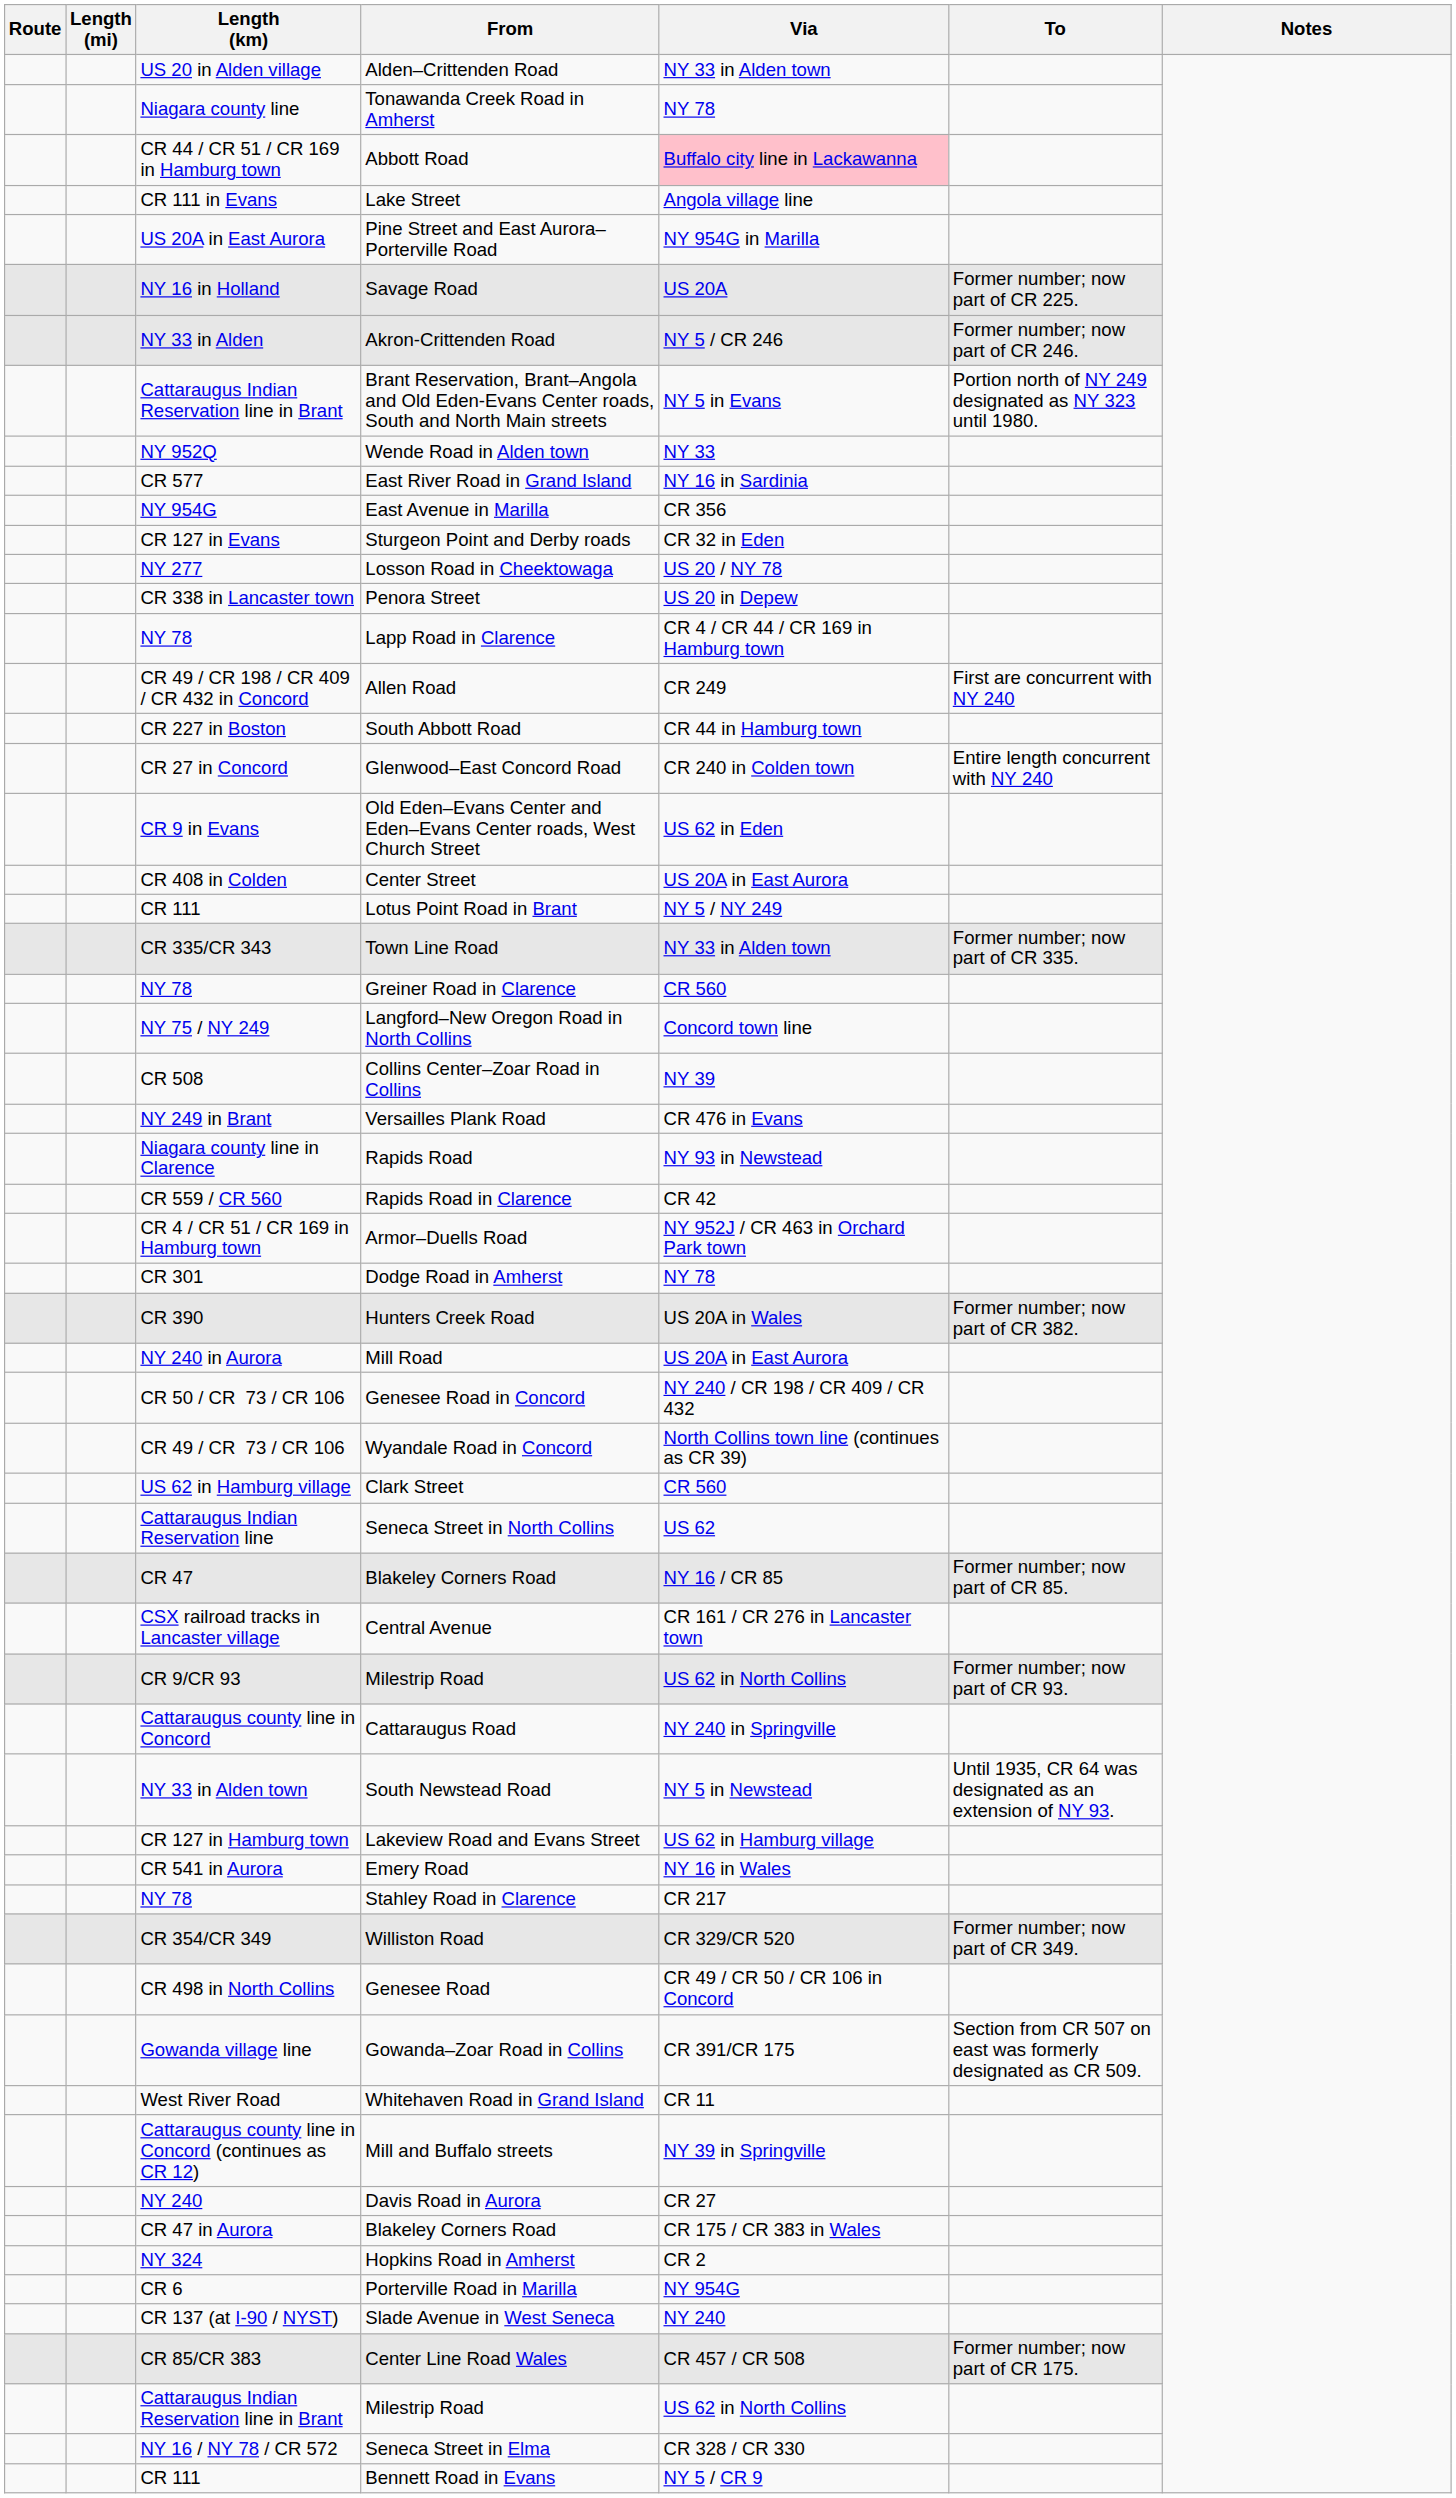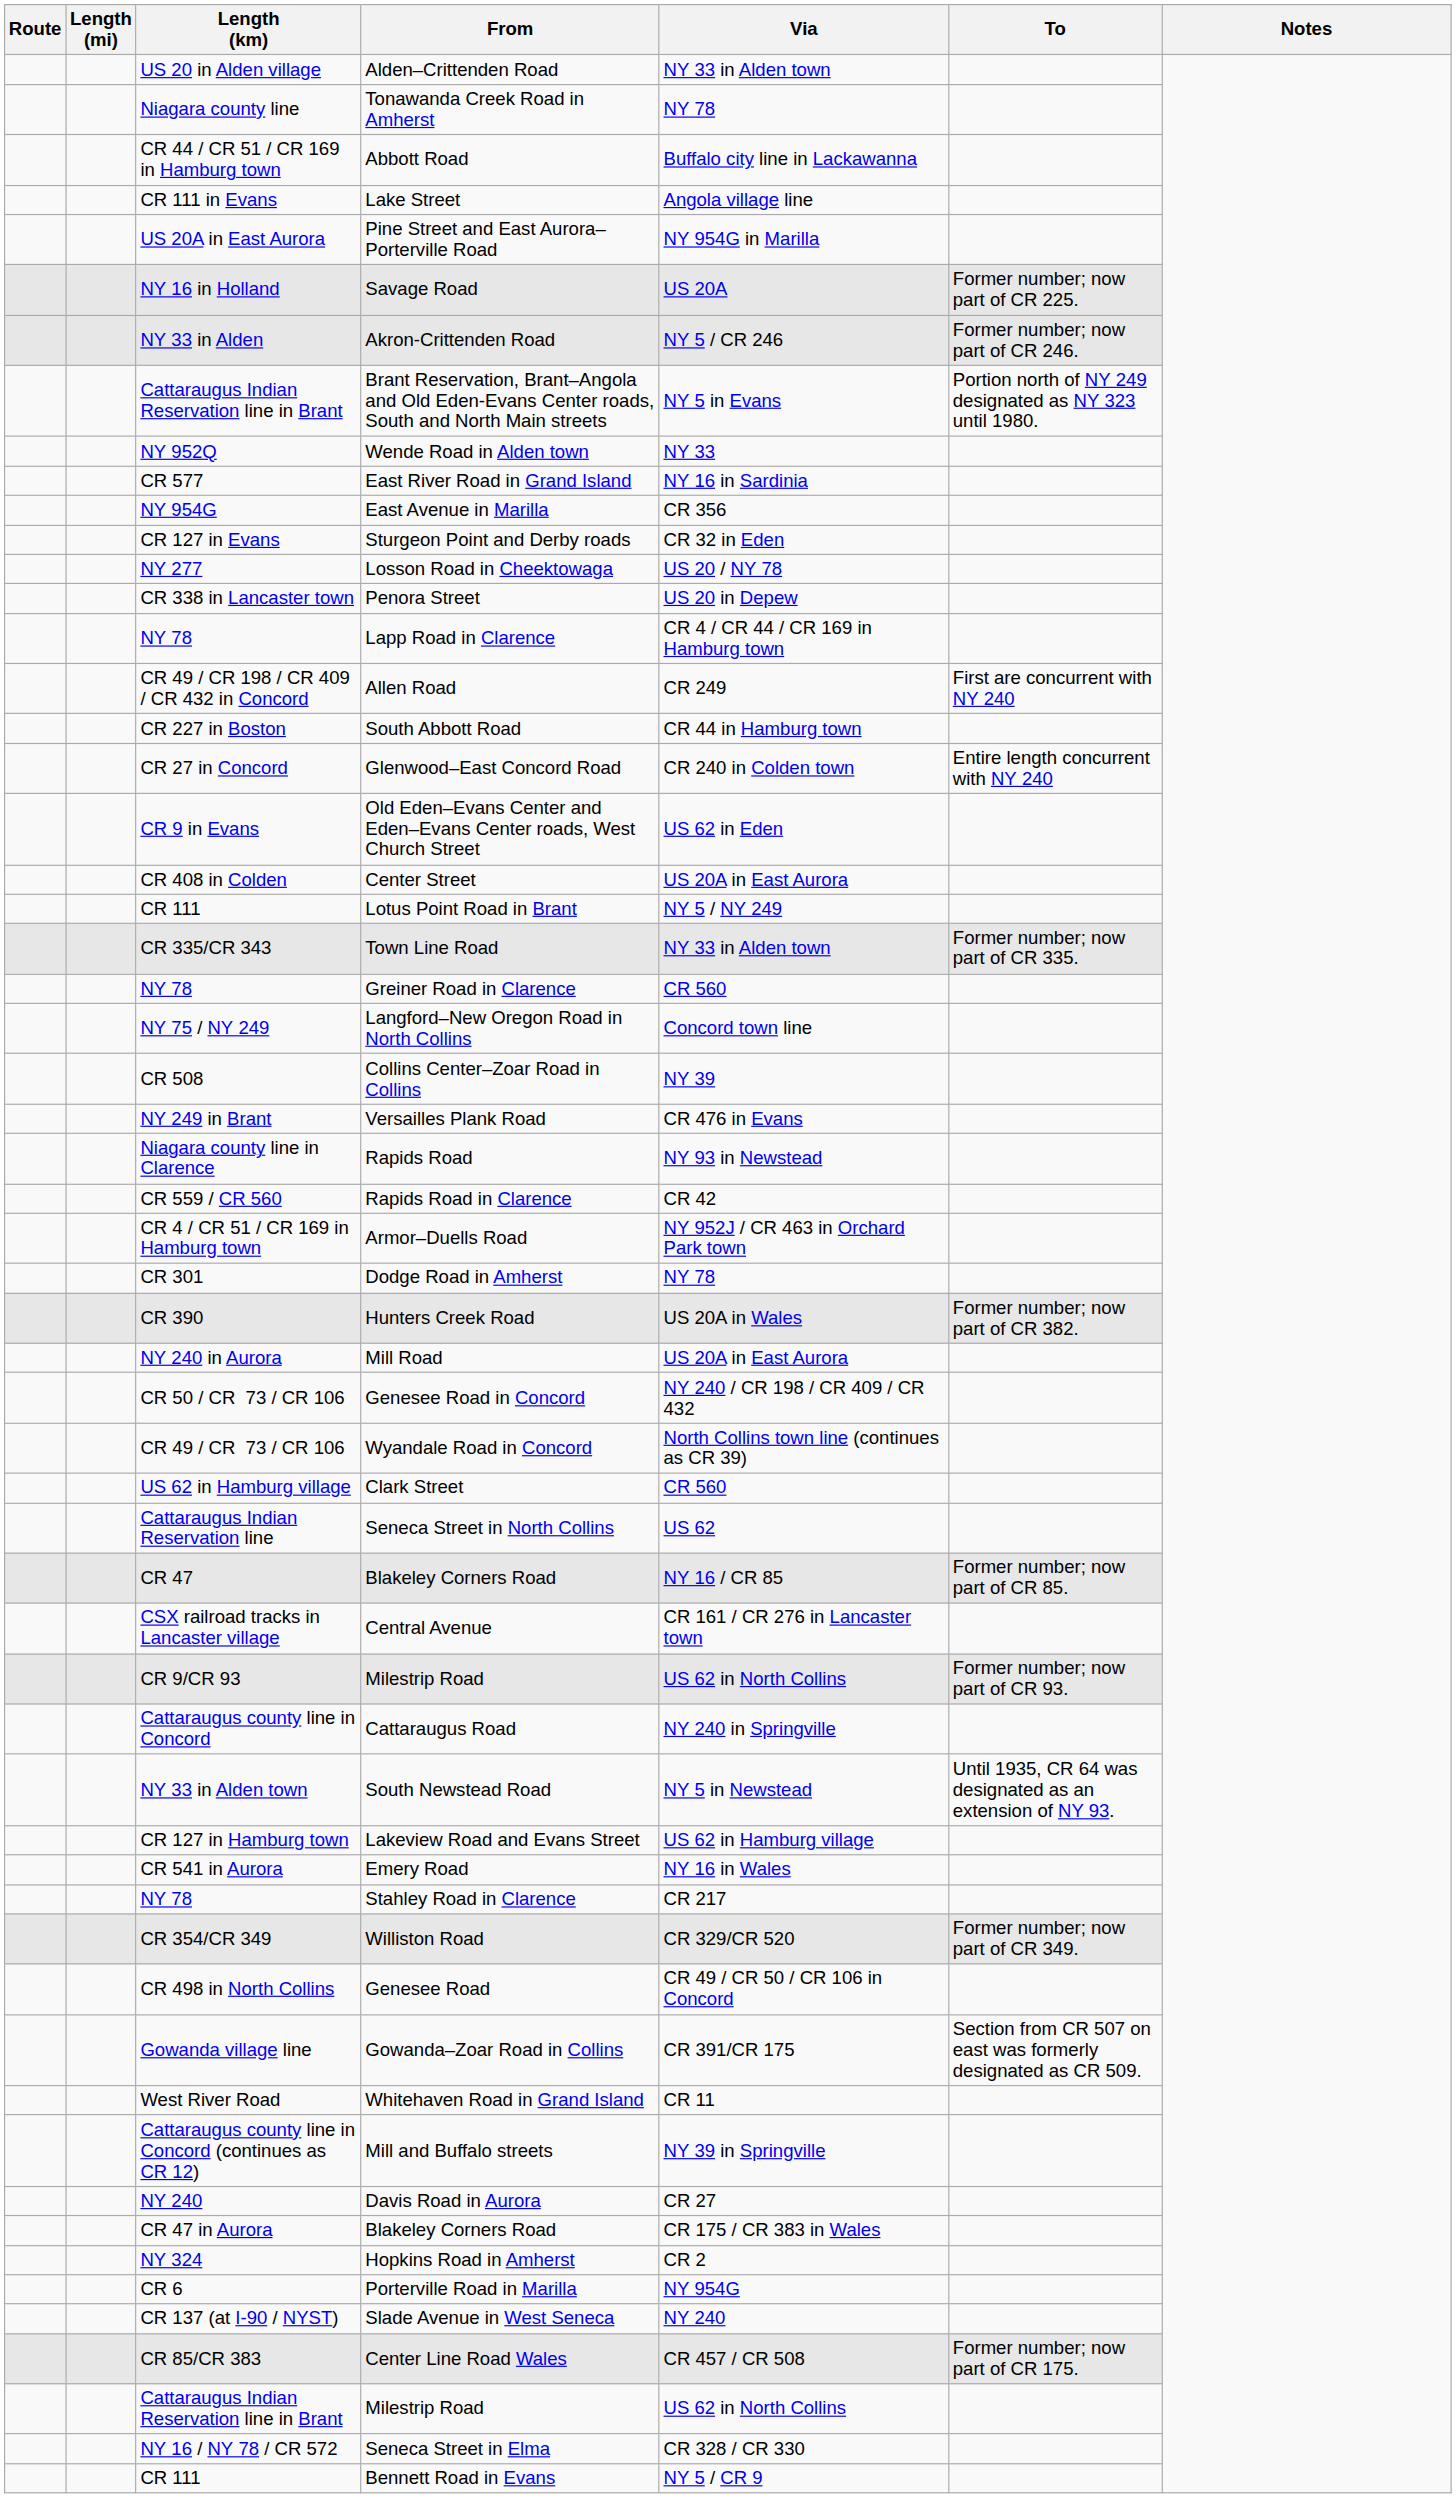(790, 159) pink background -> (790, 159) no background
